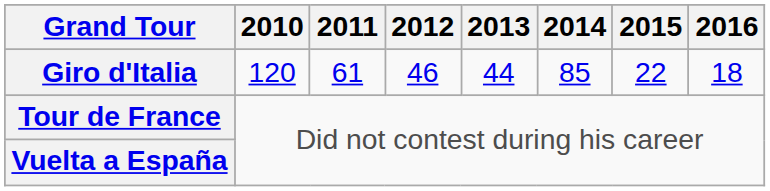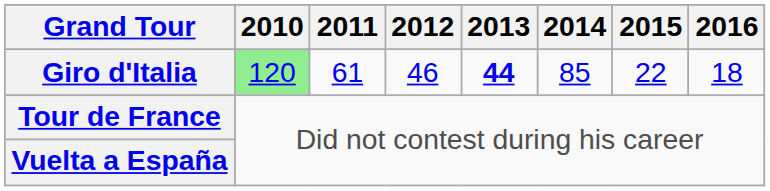(272, 71) no background -> (272, 71) lightgreen background
(499, 71) normal -> (499, 71) bold
